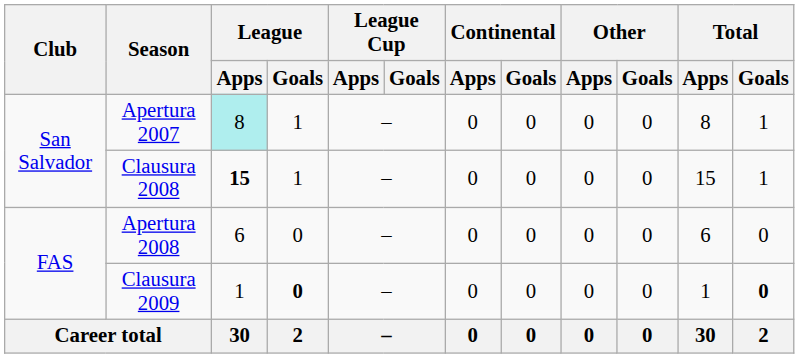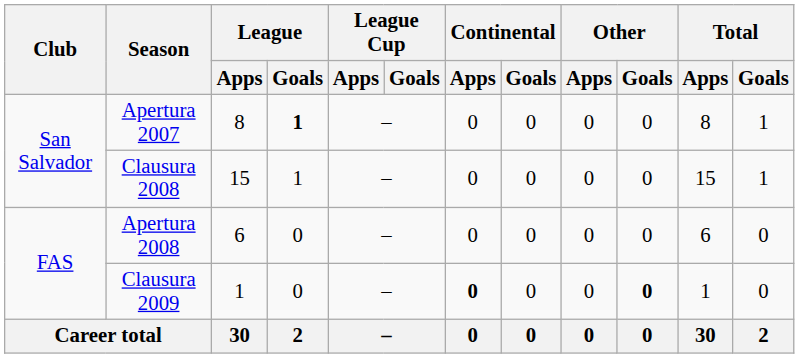(240, 122) paleturquoise background -> (240, 122) no background
(298, 122) normal -> (298, 122) bold
(240, 178) bold -> (240, 178) normal
(298, 291) bold -> (298, 291) normal
(473, 291) normal -> (473, 291) bold
(647, 291) normal -> (647, 291) bold
(764, 291) bold -> (764, 291) normal
